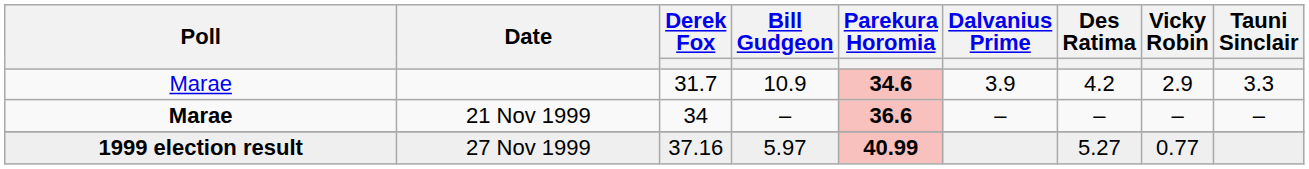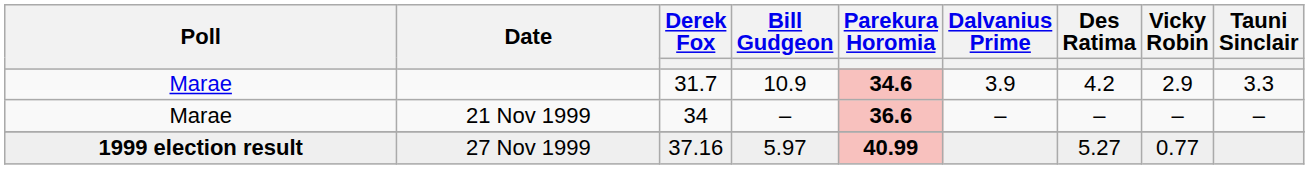(201, 116) bold -> (201, 116) normal
